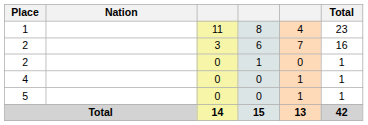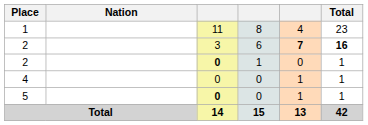(300, 46) normal -> (300, 46) bold
(342, 46) normal -> (342, 46) bold
(217, 63) normal -> (217, 63) bold
(217, 96) normal -> (217, 96) bold
